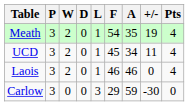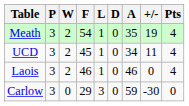columns swapped: (84, 14) <-> (114, 14)
